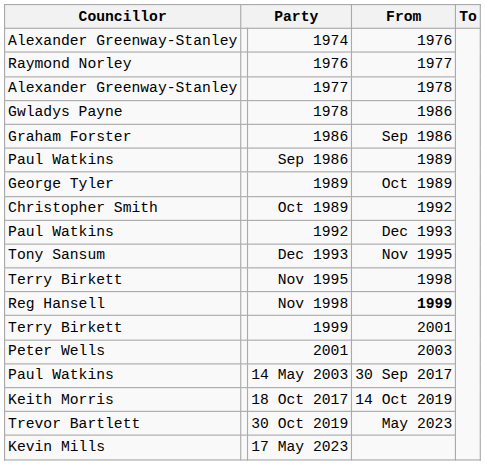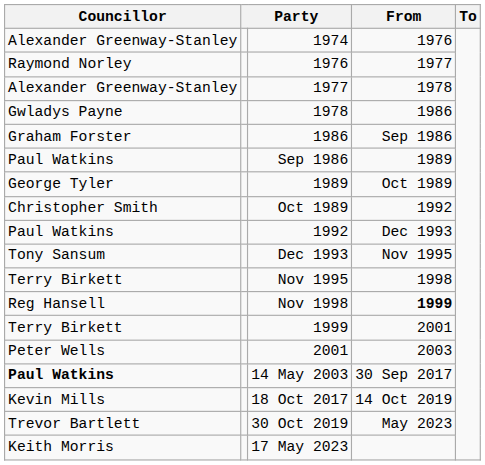(61, 376) normal -> (61, 376) bold
(61, 400) Keith Morris -> (57, 400) Kevin Mills
(57, 447) Kevin Mills -> (61, 447) Keith Morris
